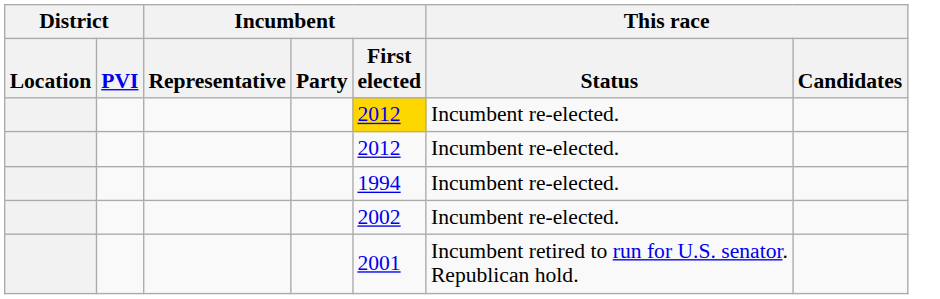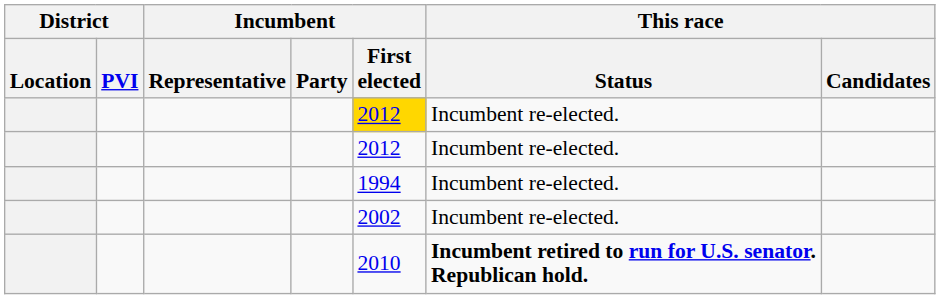(379, 263) 2001 -> (379, 263) 2010
(609, 263) normal -> (623, 263) bold
